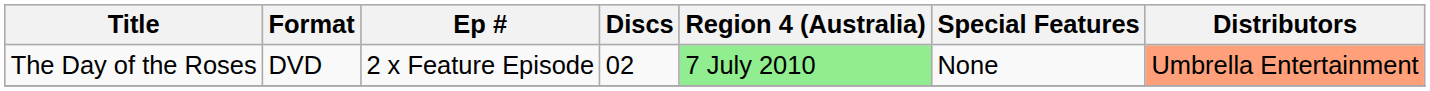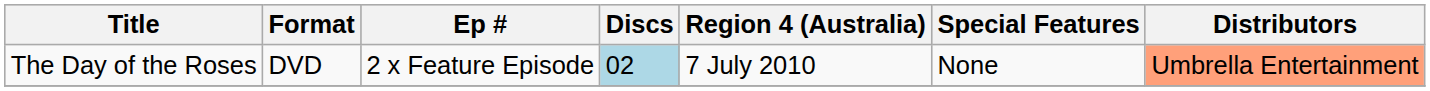(620, 65) no background -> (620, 65) lightblue background
(751, 65) lightgreen background -> (751, 65) no background
